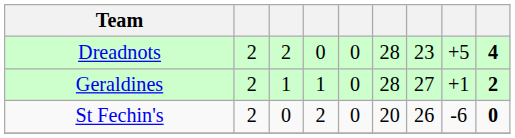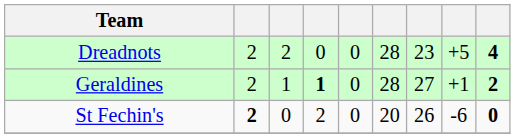(321, 84) normal -> (321, 84) bold
(252, 116) normal -> (252, 116) bold
